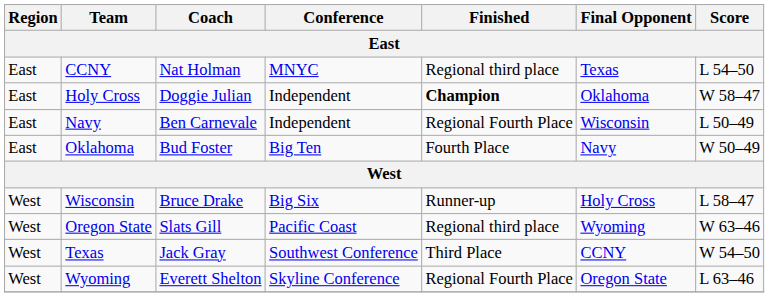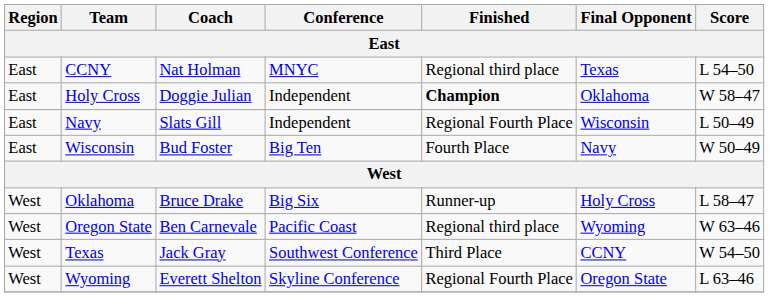(208, 122) Ben Carnevale -> (190, 122) Slats Gill
(100, 148) Oklahoma -> (100, 148) Wisconsin
(100, 200) Wisconsin -> (100, 200) Oklahoma
(190, 226) Slats Gill -> (208, 226) Ben Carnevale
